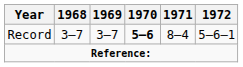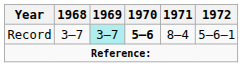(107, 34) no background -> (107, 34) paleturquoise background
